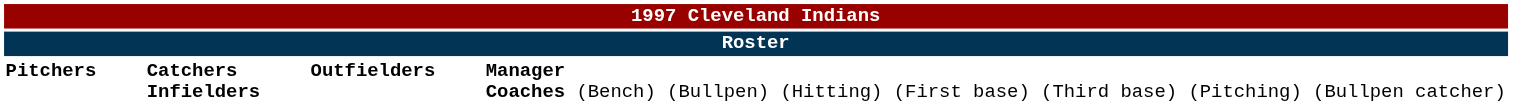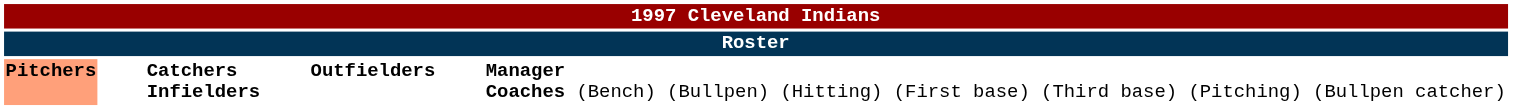(51, 71) no background -> (51, 71) lightsalmon background
